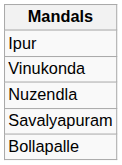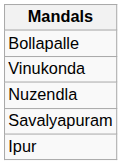(22, 43) Ipur -> (44, 43) Bollapalle
(44, 146) Bollapalle -> (22, 146) Ipur
